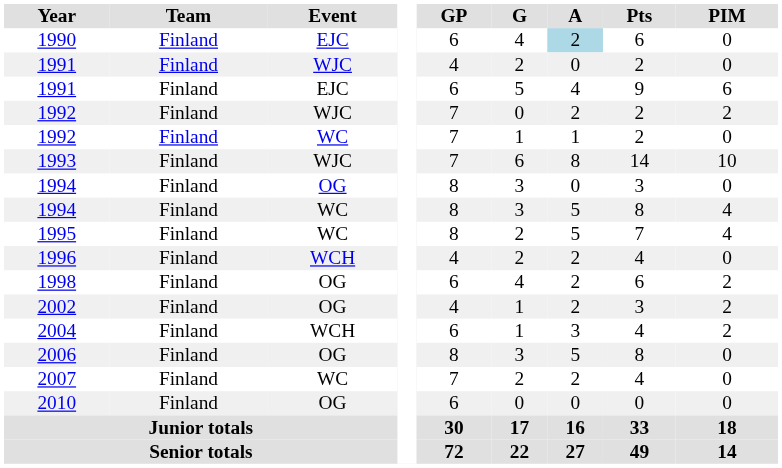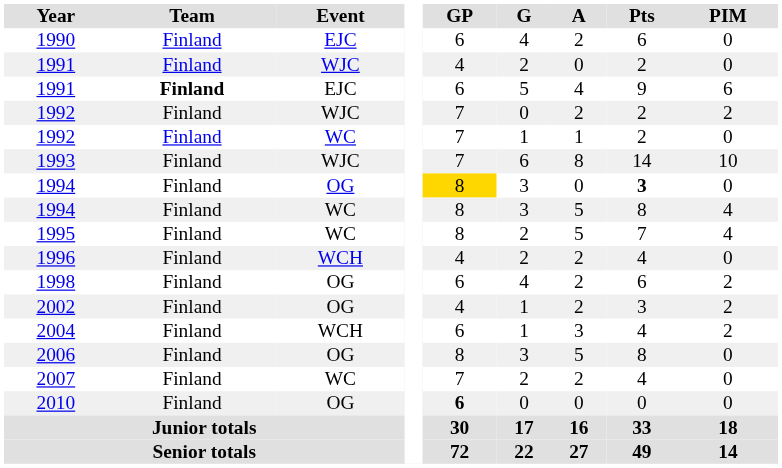(575, 40) lightblue background -> (579, 40) no background
(188, 88) normal -> (192, 88) bold
(454, 185) no background -> (460, 185) gold background
(639, 185) normal -> (642, 185) bold
(454, 403) normal -> (460, 403) bold
